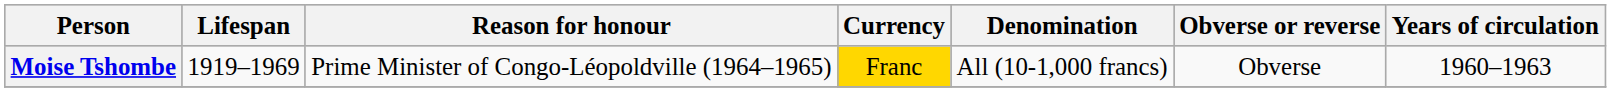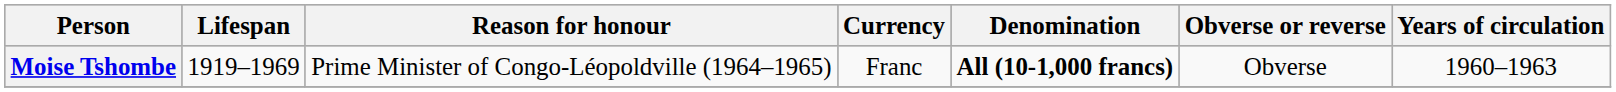(894, 66) gold background -> (894, 66) no background
(1062, 66) normal -> (1065, 66) bold
